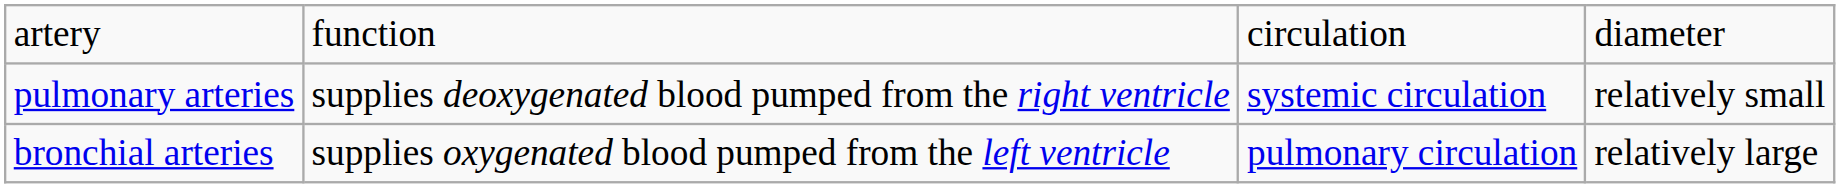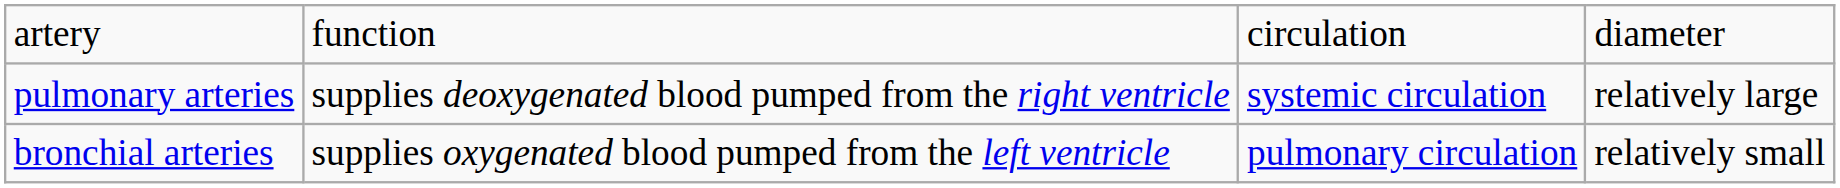(1710, 93) relatively small -> (1706, 93) relatively large
(1706, 152) relatively large -> (1710, 152) relatively small
